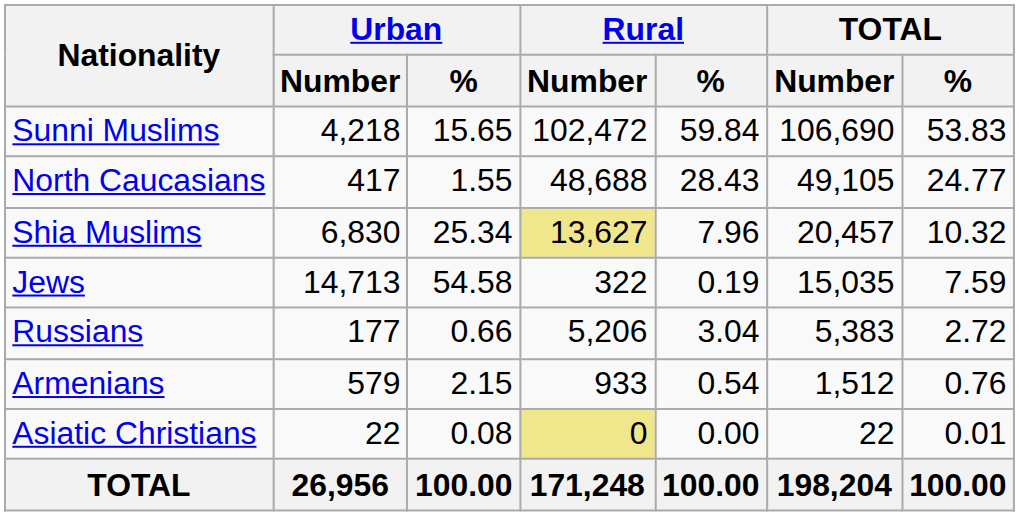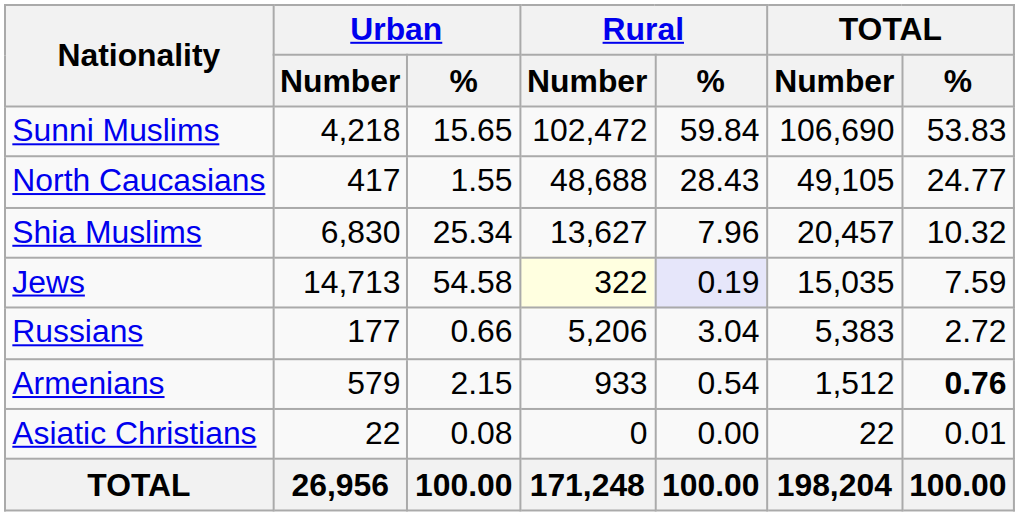(599, 231) khaki background -> (599, 231) no background
(621, 282) no background -> (621, 282) lightyellow background
(728, 282) no background -> (728, 282) lavender background
(976, 383) normal -> (976, 383) bold
(639, 433) khaki background -> (639, 433) no background
